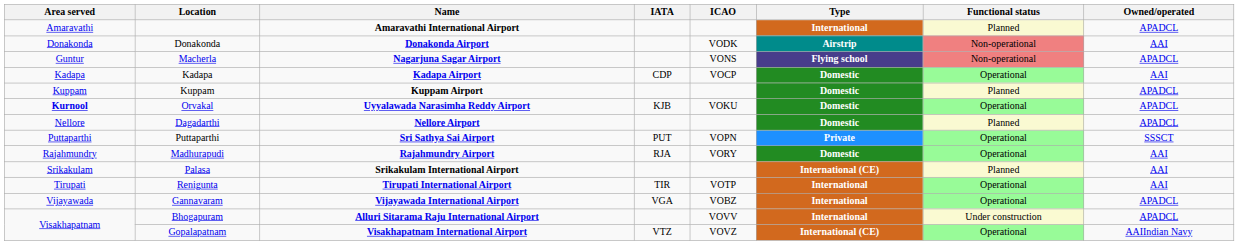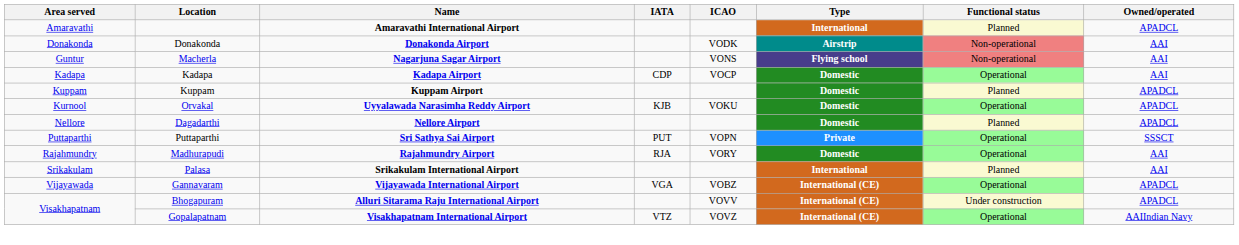(1159, 59) APADCL -> (1159, 59) AAI
(70, 106) bold -> (70, 106) normal
(840, 169) International (CE) -> (840, 169) International
- row: (197, 185)
(840, 201) International -> (840, 185) International (CE)
(840, 216) International -> (840, 201) International (CE)
